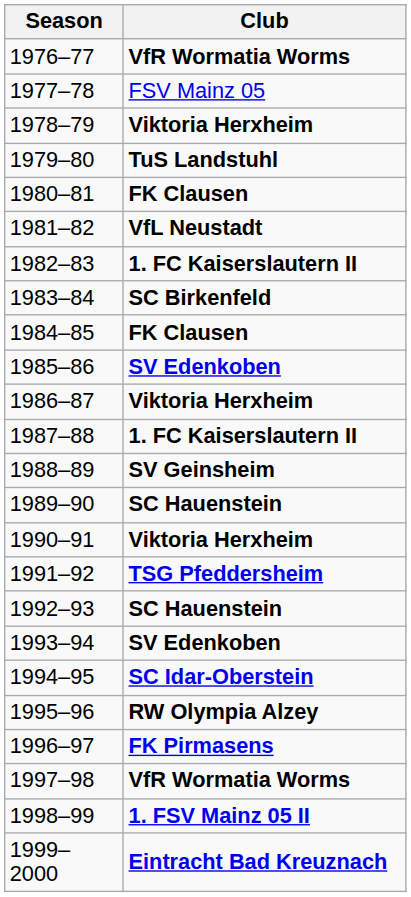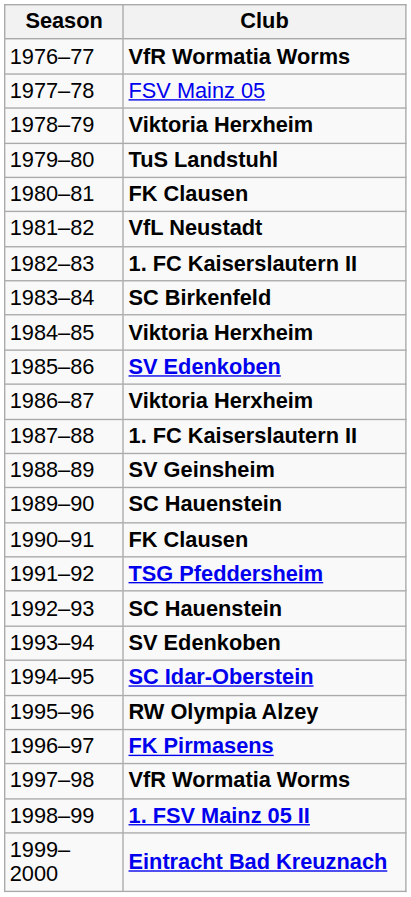(188, 332) FK Clausen -> (221, 332) Viktoria Herxheim
(221, 539) Viktoria Herxheim -> (188, 539) FK Clausen
